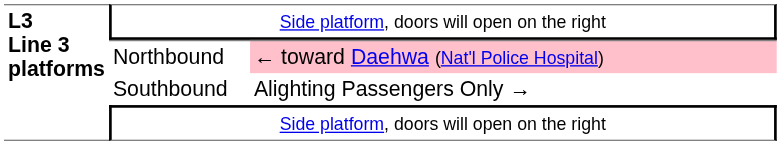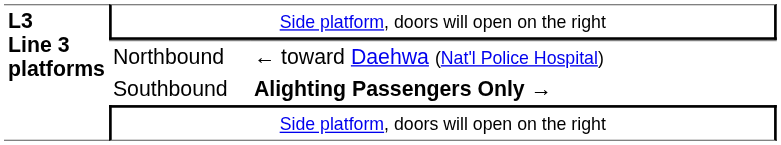(429, 57) pink background -> (429, 57) no background
(392, 88) normal -> (403, 88) bold
